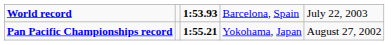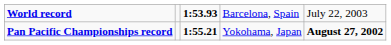(344, 31) normal -> (345, 31) bold
